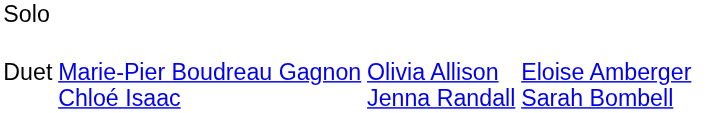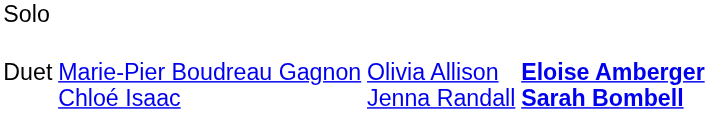(606, 85) normal -> (613, 85) bold
